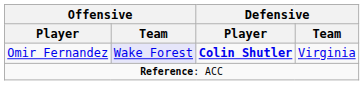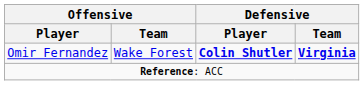(153, 53) lavender background -> (153, 53) no background
(327, 53) normal -> (327, 53) bold
